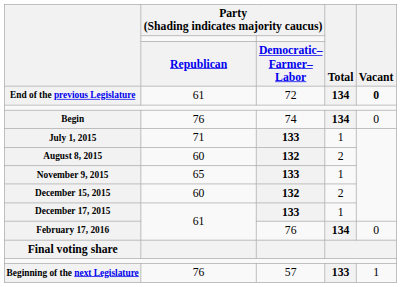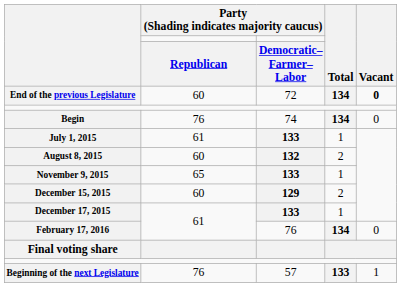(199, 95) 61 -> (199, 95) 60
(199, 138) 71 -> (199, 138) 61
(291, 193) 132 -> (291, 193) 129
